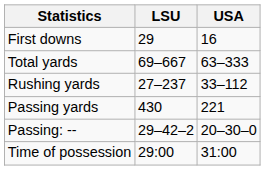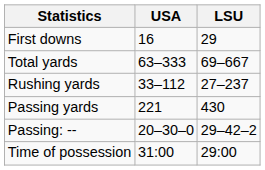columns swapped: (229, 16) <-> (166, 16)
